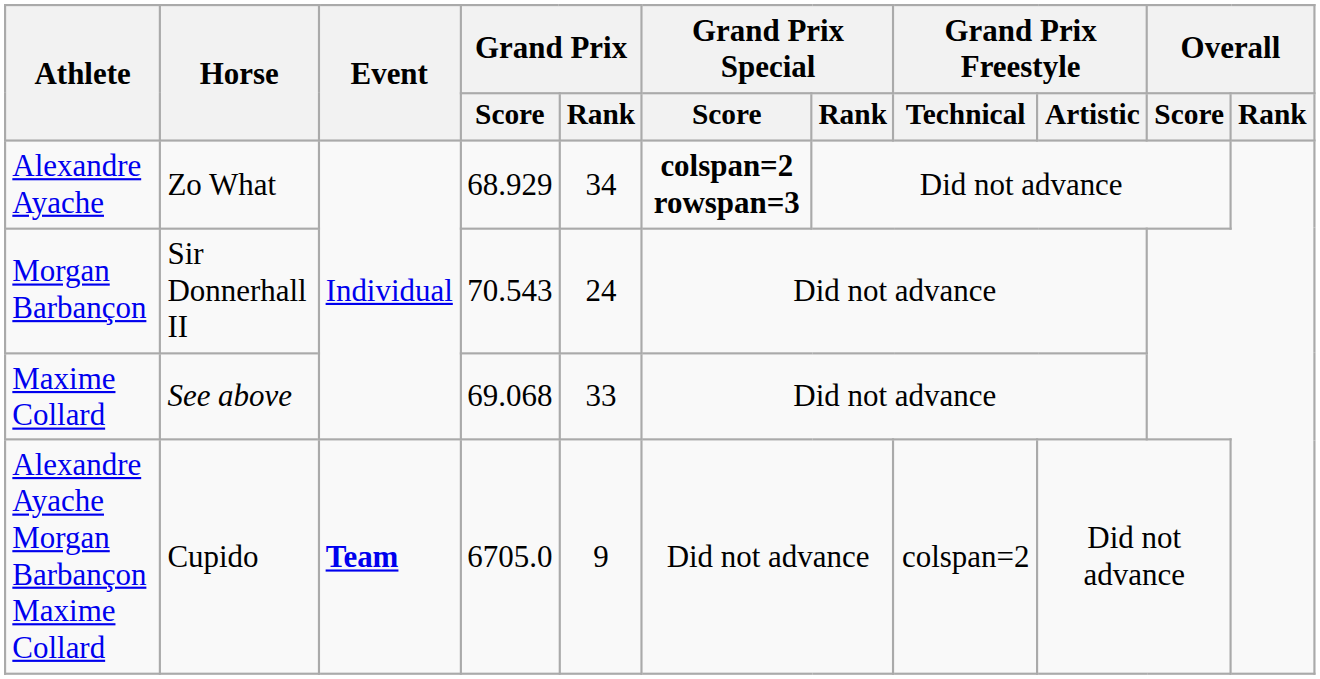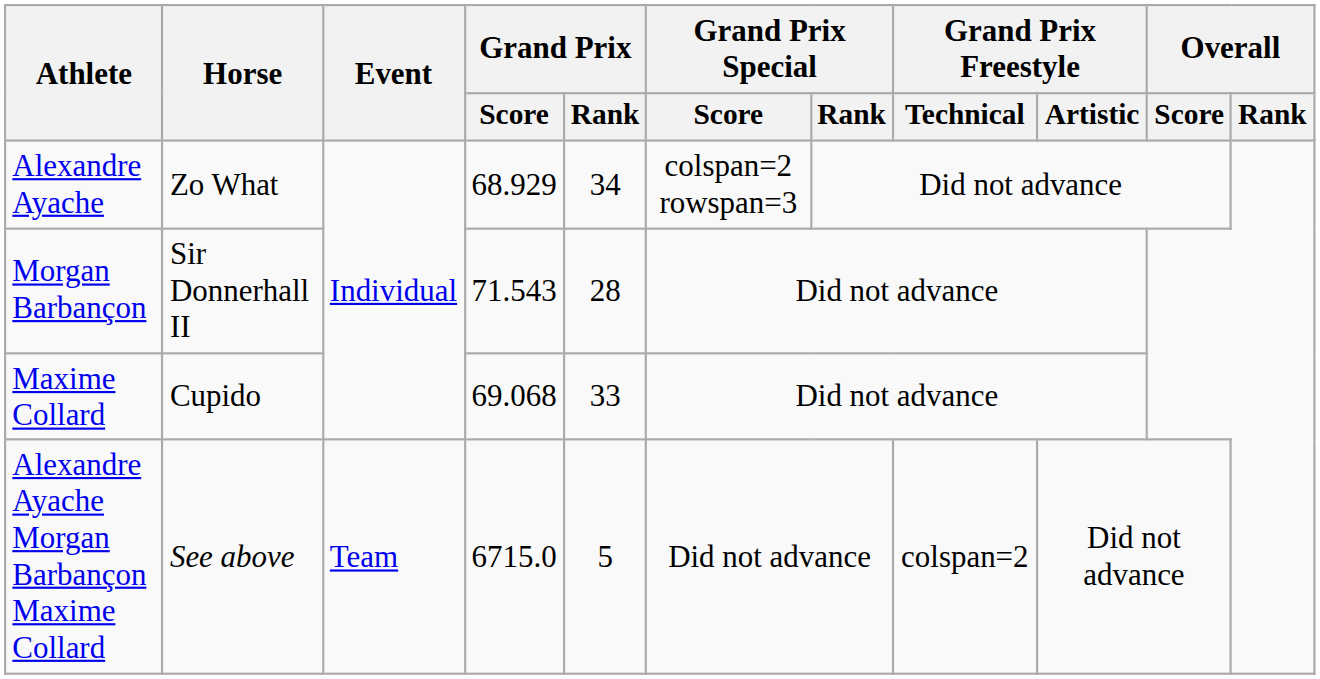(727, 184) bold -> (728, 184) normal
(510, 290) 70.543 -> (514, 290) 71.543
(601, 290) 24 -> (605, 290) 28
(230, 396) See above -> (215, 396) Cupido
(213, 557) Cupido -> (232, 557) See above
(362, 557) bold -> (364, 557) normal
(510, 557) 6705.0 -> (514, 557) 6715.0
(601, 557) 9 -> (605, 557) 5
